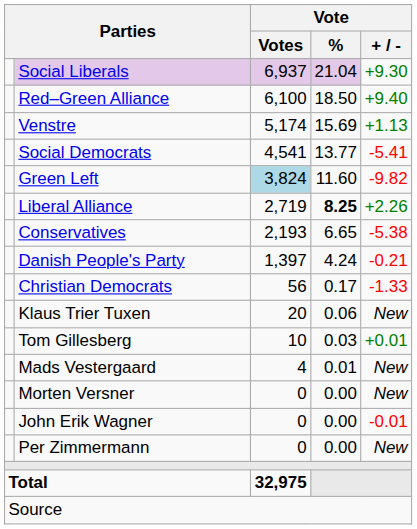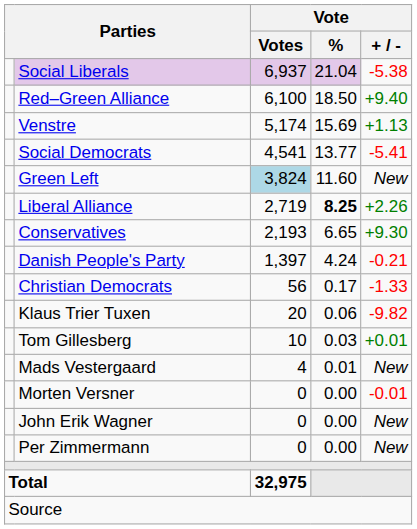(386, 71) +9.30 -> (388, 71) -5.38
(388, 179) -9.82 -> (391, 179) New
(388, 233) -5.38 -> (386, 233) +9.30
(391, 313) New -> (388, 313) -9.82
(391, 394) New -> (388, 394) -0.01
(388, 421) -0.01 -> (391, 421) New
